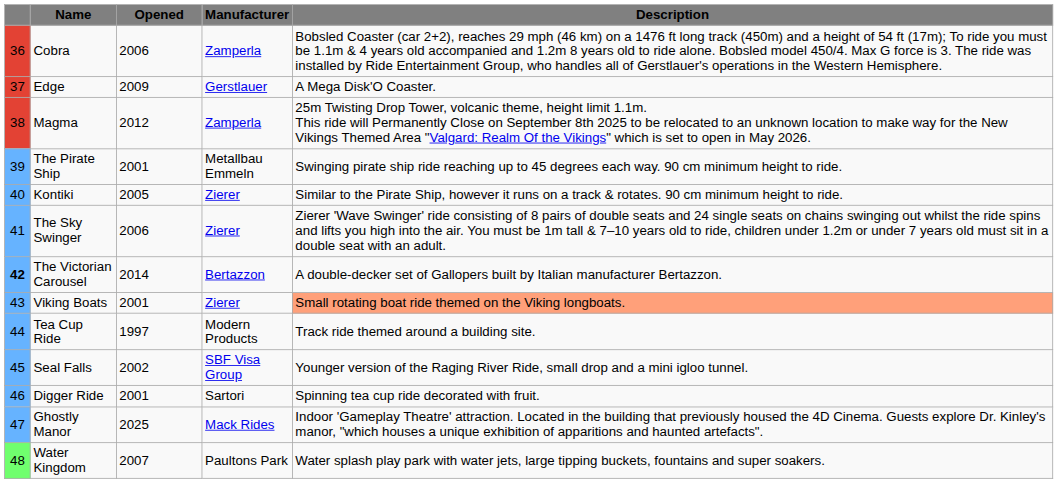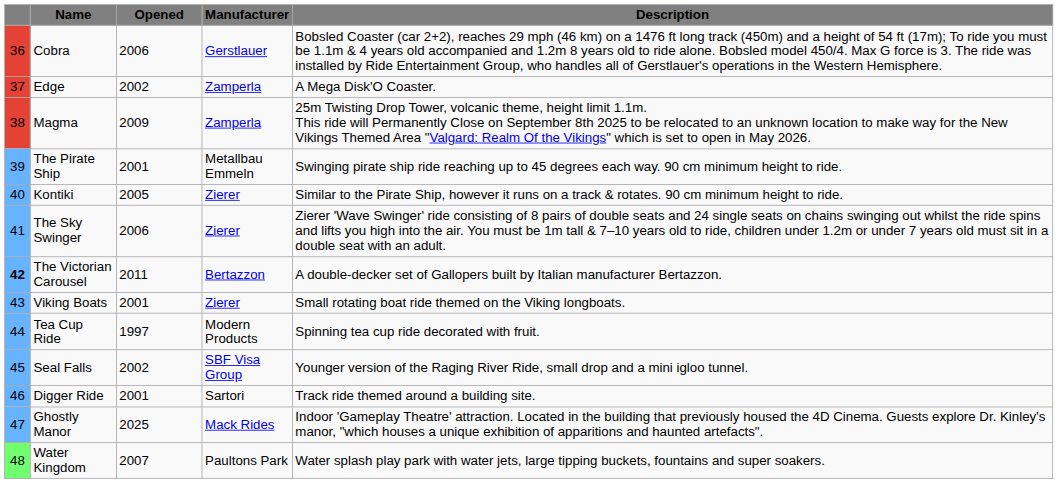(233, 51) Zamperla -> (236, 51) Gerstlauer
(134, 87) 2009 -> (134, 87) 2002
(236, 87) Gerstlauer -> (233, 87) Zamperla
(134, 123) 2012 -> (134, 123) 2009
(134, 274) 2014 -> (134, 274) 2011
(460, 303) lightsalmon background -> (460, 303) no background
(415, 331) Track ride themed around a building site. -> (418, 331) Spinning tea cup ride decorated with fruit.
(418, 396) Spinning tea cup ride decorated with fruit. -> (415, 396) Track ride themed around a building site.
